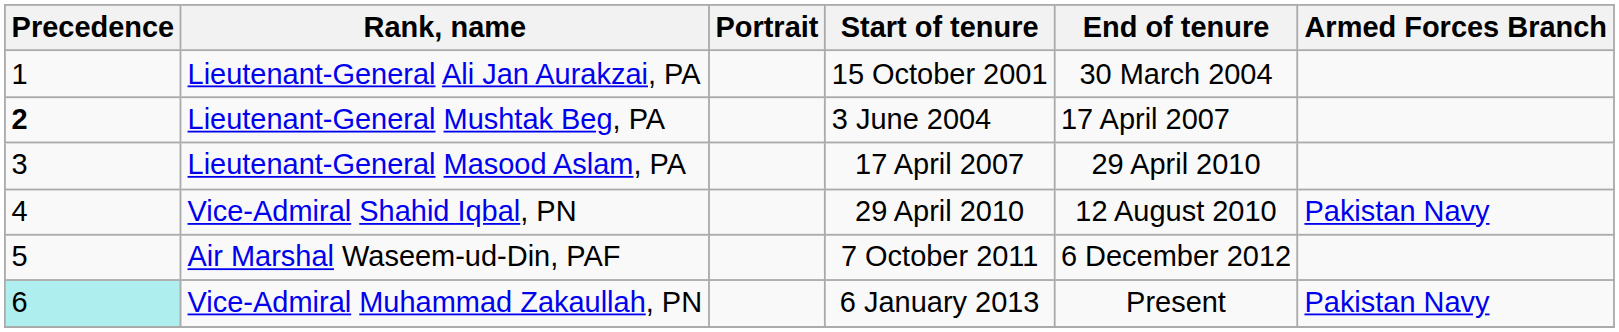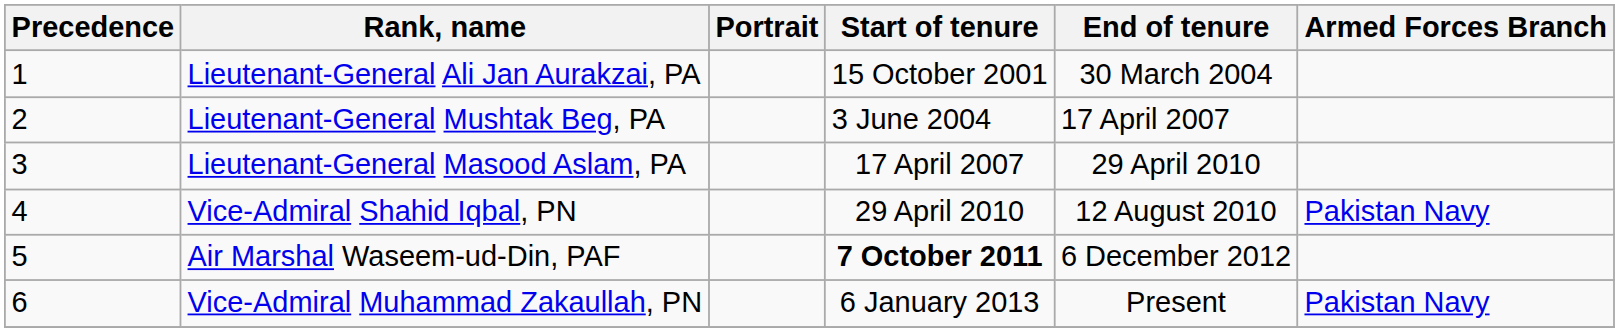(20, 119) bold -> (20, 119) normal
(940, 257) normal -> (940, 257) bold
(20, 303) paleturquoise background -> (20, 303) no background
